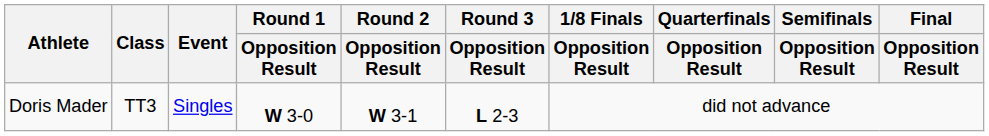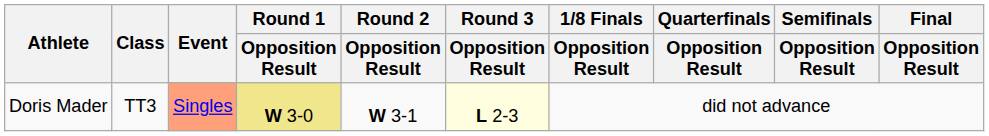(203, 107) no background -> (203, 107) lightsalmon background
(289, 117) no background -> (289, 117) khaki background
(497, 117) no background -> (497, 117) lightyellow background
